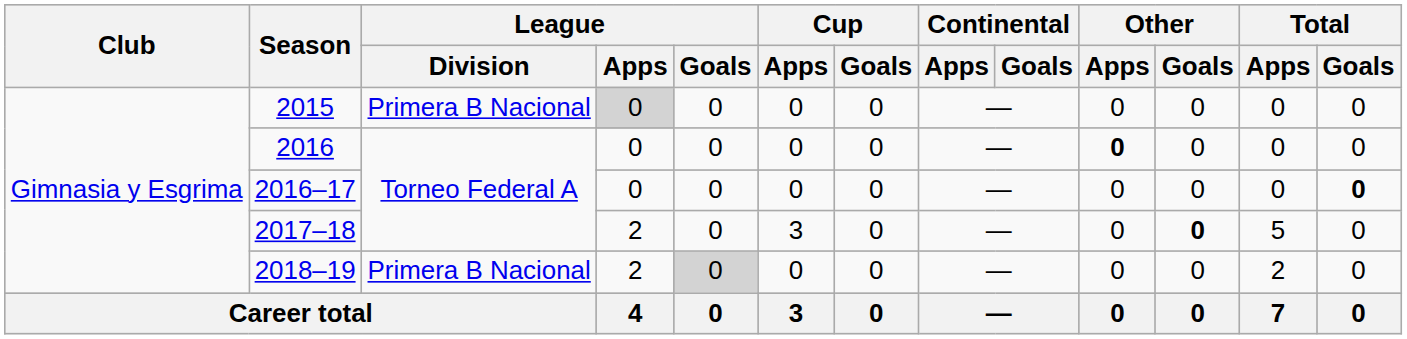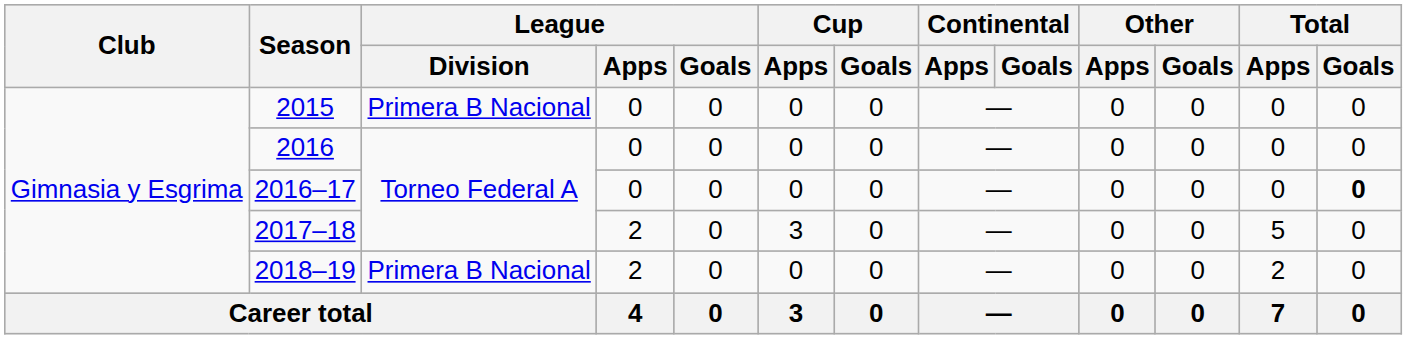(635, 107) lightgrey background -> (635, 107) no background
(1117, 148) bold -> (1117, 148) normal
(1198, 230) bold -> (1198, 230) normal
(716, 271) lightgrey background -> (716, 271) no background
